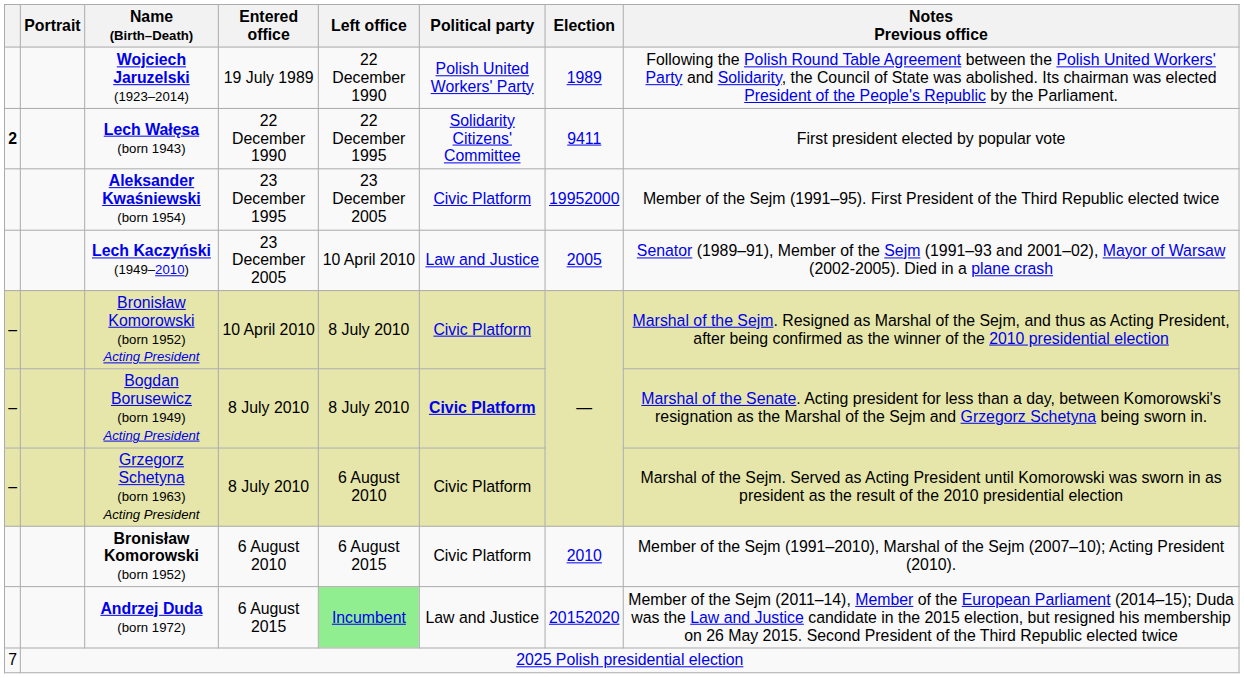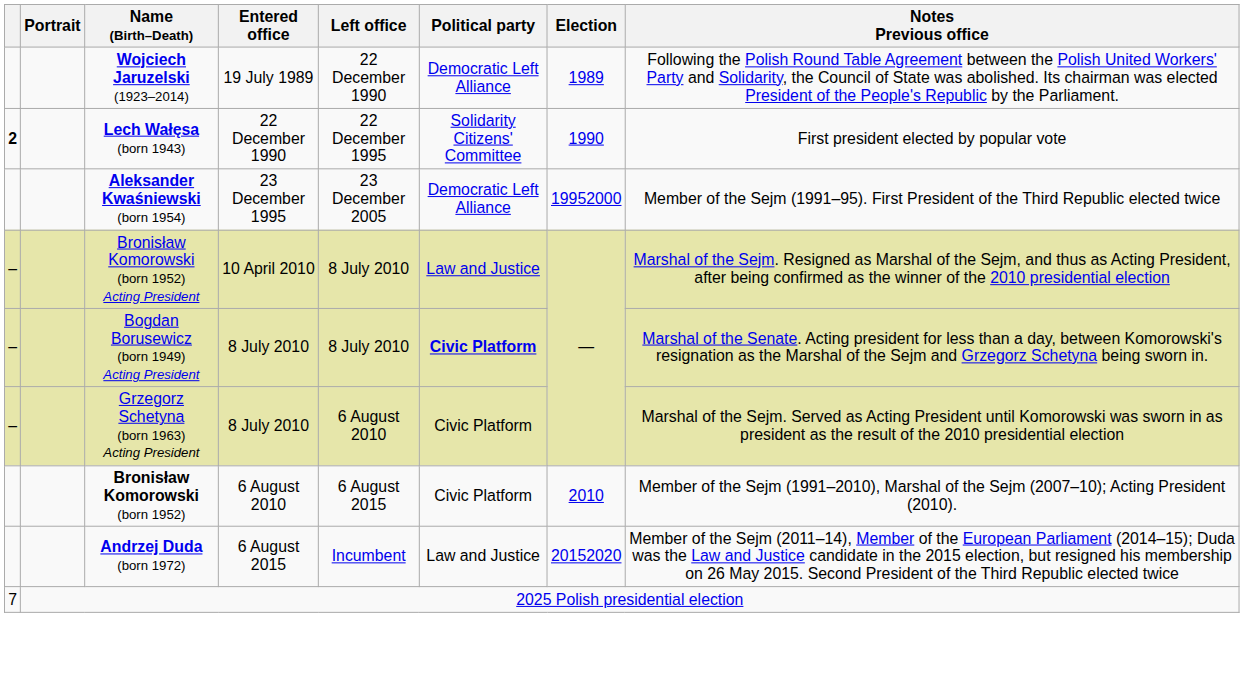(482, 77) Polish United Workers' Party -> (483, 77) Democratic Left Alliance
(584, 138) 9411 -> (586, 138) 1990
(482, 199) Civic Platform -> (483, 199) Democratic Left Alliance
- row: (151, 260)
(482, 329) Civic Platform -> (483, 269) Law and Justice
(369, 617) lightgreen background -> (369, 556) no background
